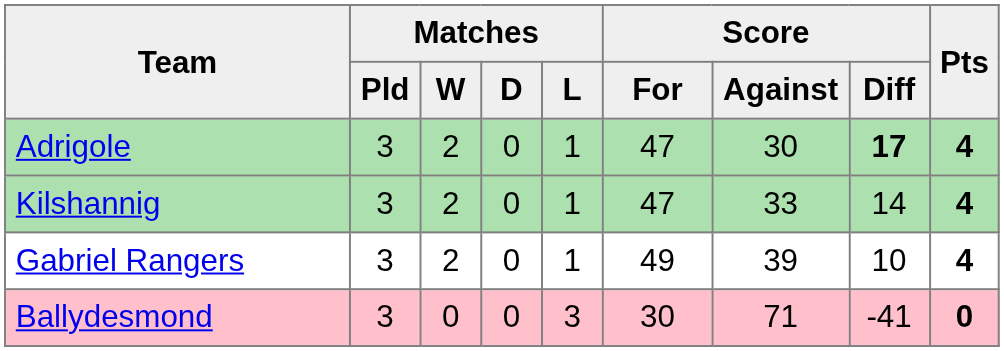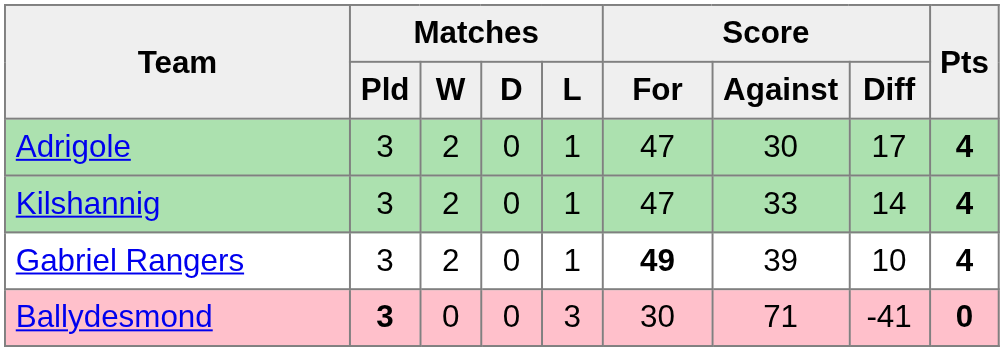(889, 146) bold -> (889, 146) normal
(657, 260) normal -> (657, 260) bold
(385, 317) normal -> (385, 317) bold
